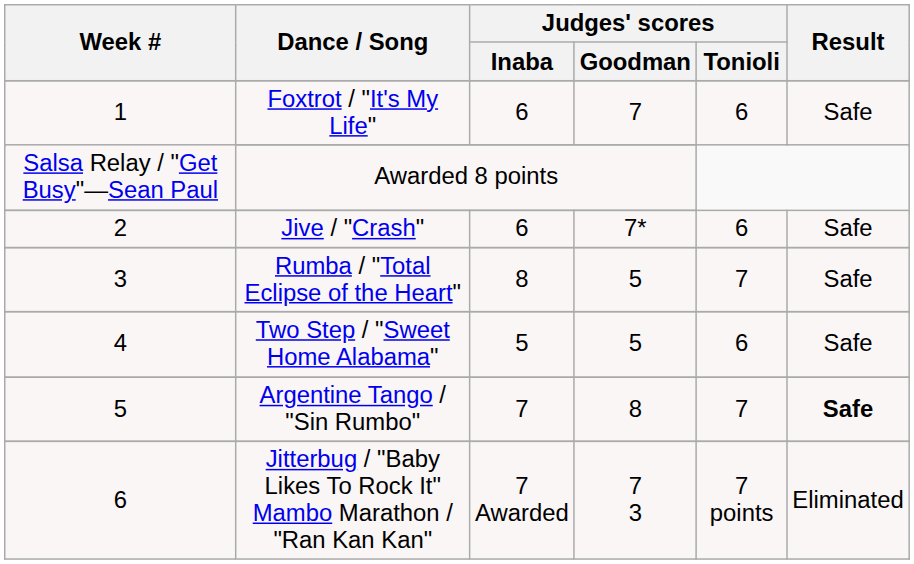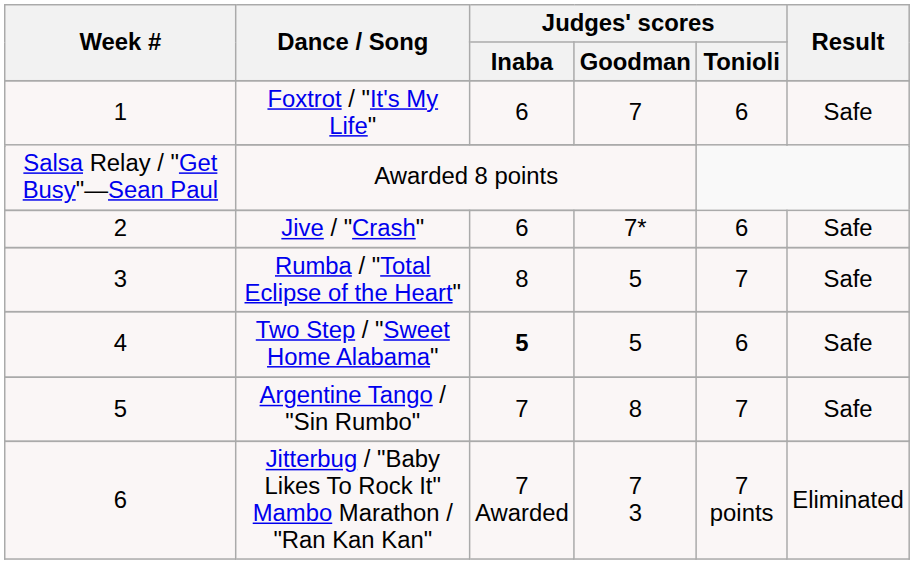(522, 344) normal -> (522, 344) bold
(848, 408) bold -> (848, 408) normal
